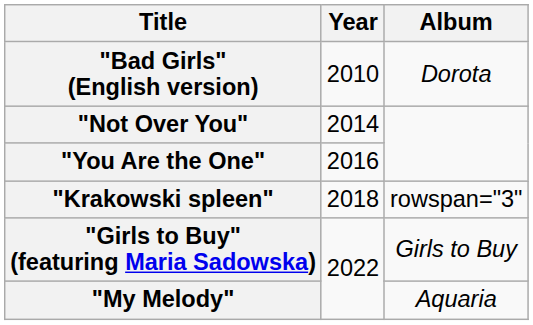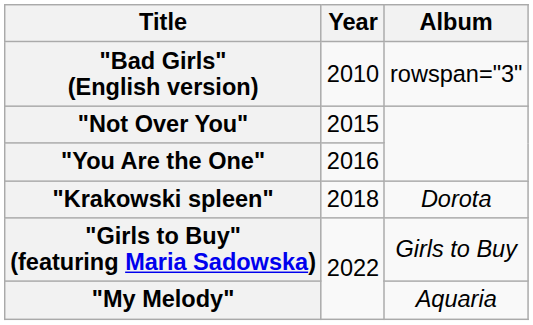(456, 73) Dorota -> (456, 73) rowspan="3"
(353, 124) 2014 -> (353, 124) 2015
(456, 198) rowspan="3" -> (456, 198) Dorota
